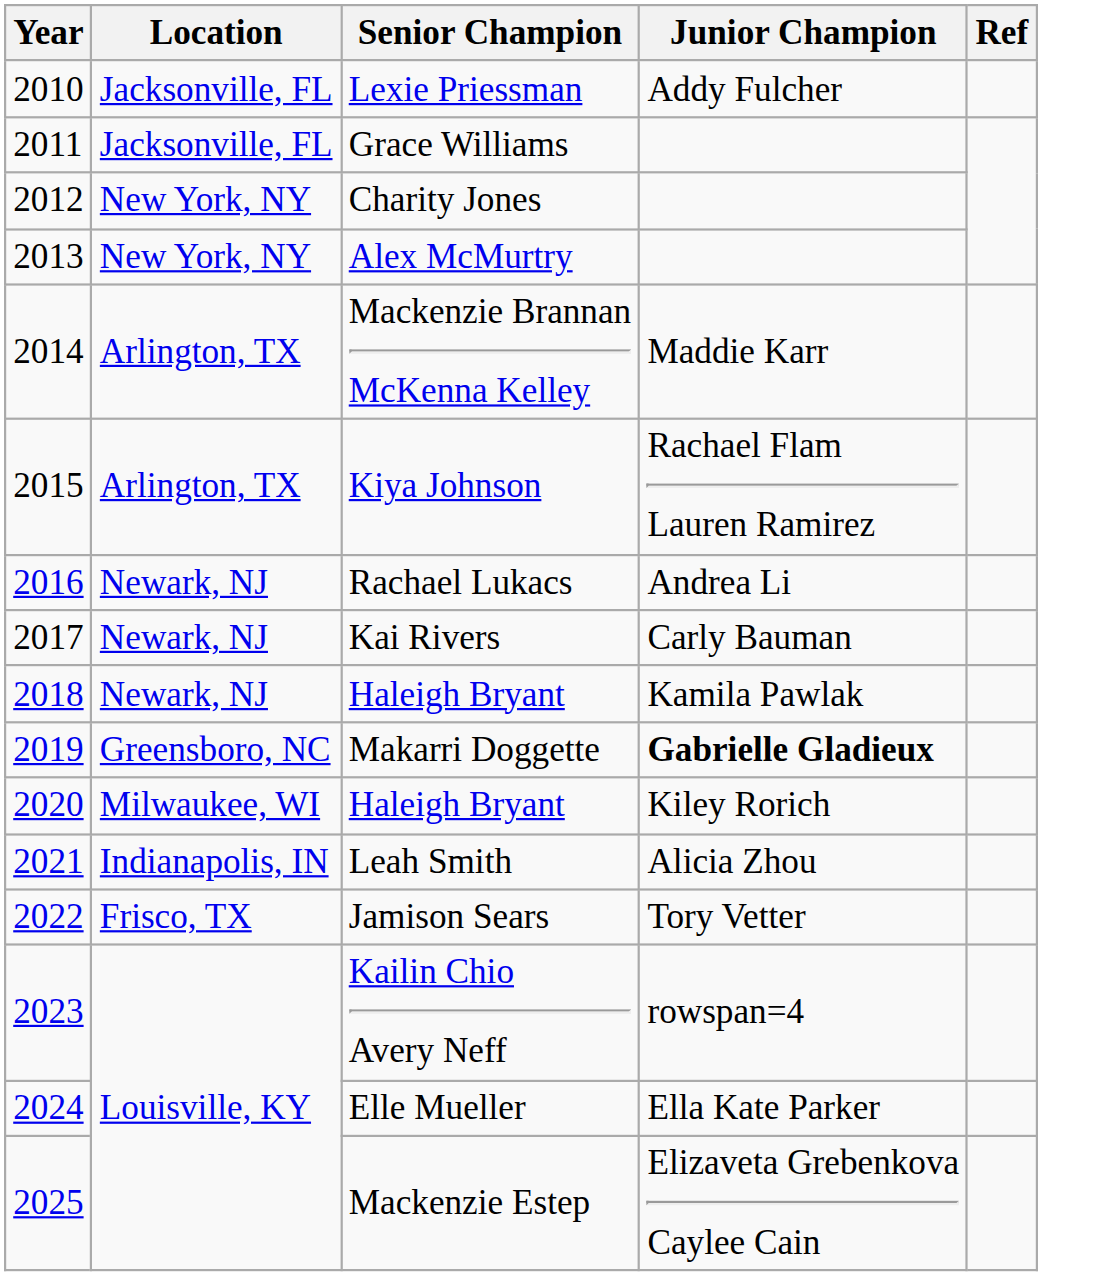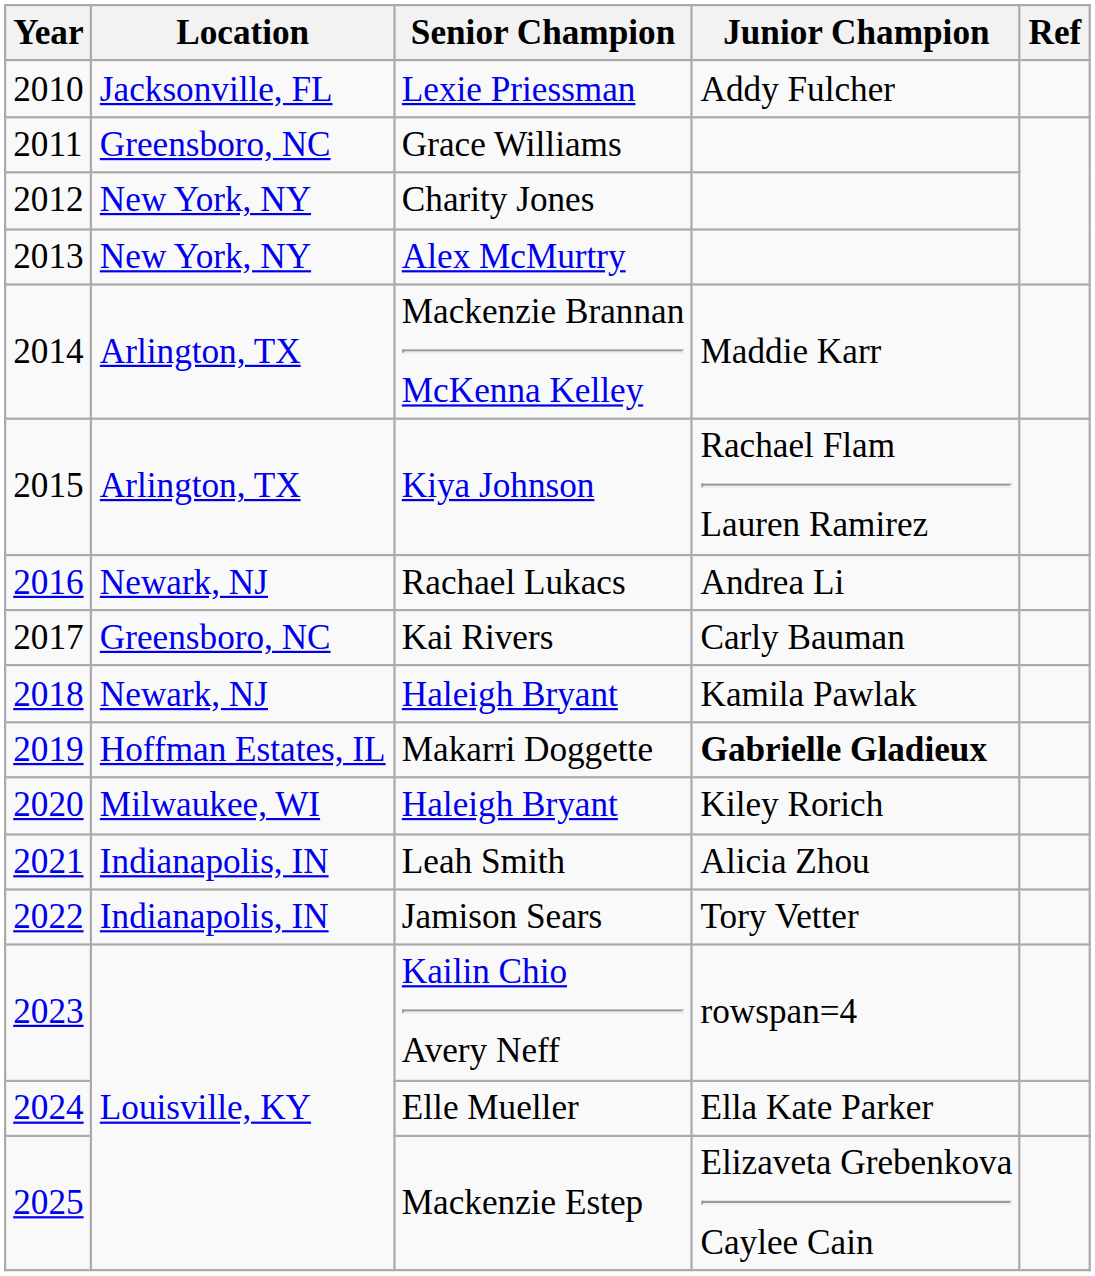(216, 144) Jacksonville, FL -> (215, 144) Greensboro, NC
(184, 637) Newark, NJ -> (215, 637) Greensboro, NC
(215, 749) Greensboro, NC -> (243, 749) Hoffman Estates, IL
(176, 916) Frisco, TX -> (214, 916) Indianapolis, IN
